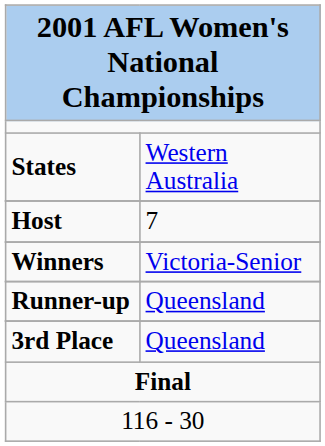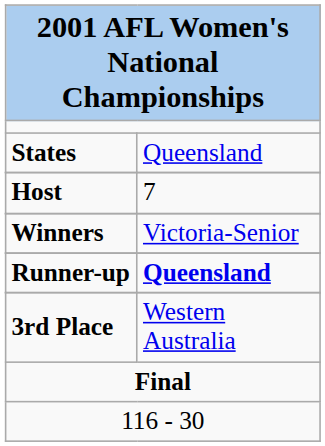(192, 166) Western Australia -> (203, 152) Queensland
(205, 301) normal -> (207, 272) bold
(205, 341) Queensland -> (189, 327) Western Australia
